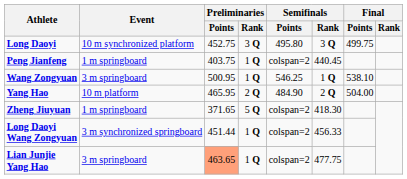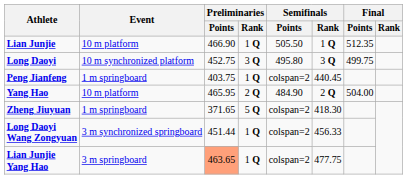+ row: (31, 44)
- row: (42, 77)
